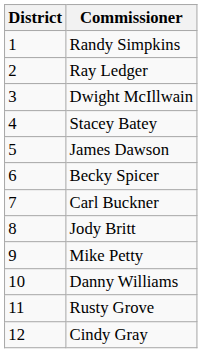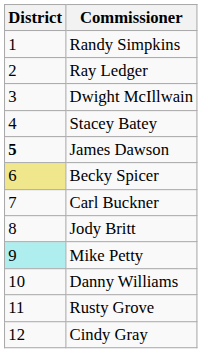(13, 149) normal -> (13, 149) bold
(13, 176) no background -> (13, 176) khaki background
(13, 255) no background -> (13, 255) paleturquoise background
